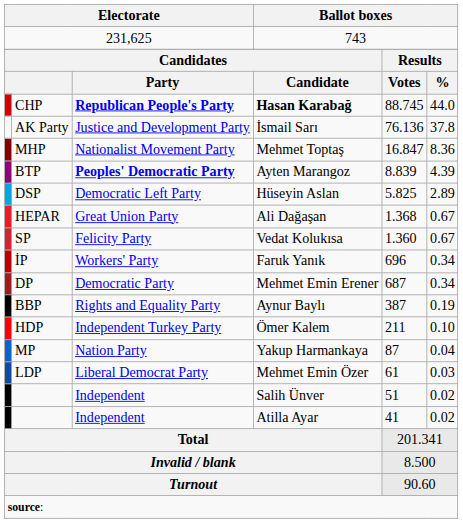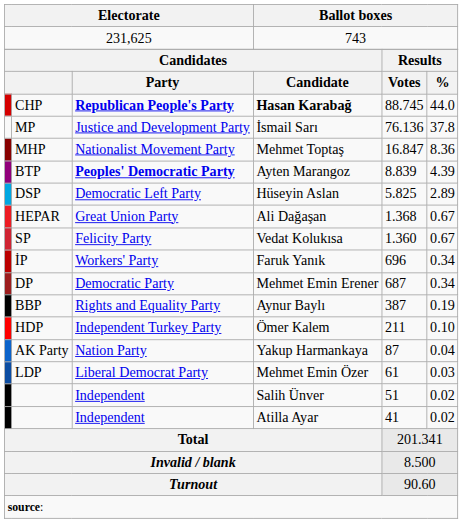(42, 127) AK Party -> (25, 127) MP
(25, 350) MP -> (42, 350) AK Party
